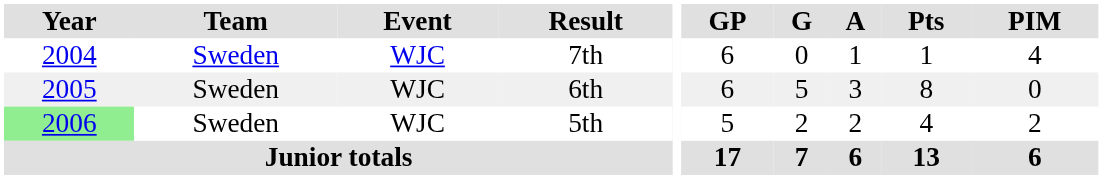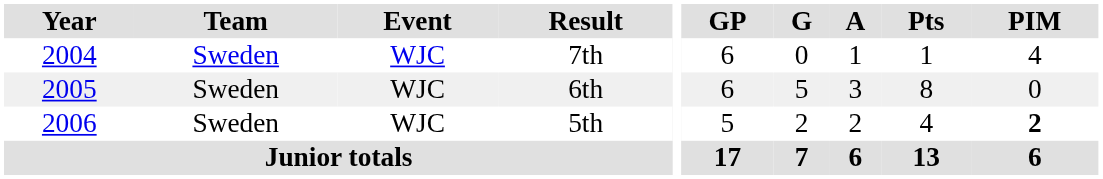(69, 123) lightgreen background -> (69, 123) no background
(1035, 123) normal -> (1035, 123) bold
